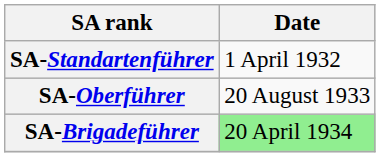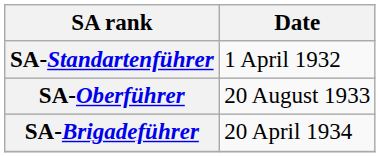(288, 132) lightgreen background -> (288, 132) no background
